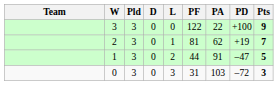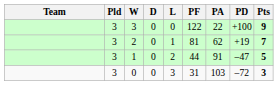columns swapped: (134, 12) <-> (114, 12)
